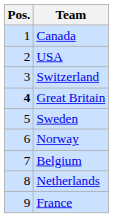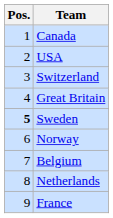(27, 98) bold -> (27, 98) normal
(27, 118) normal -> (27, 118) bold
